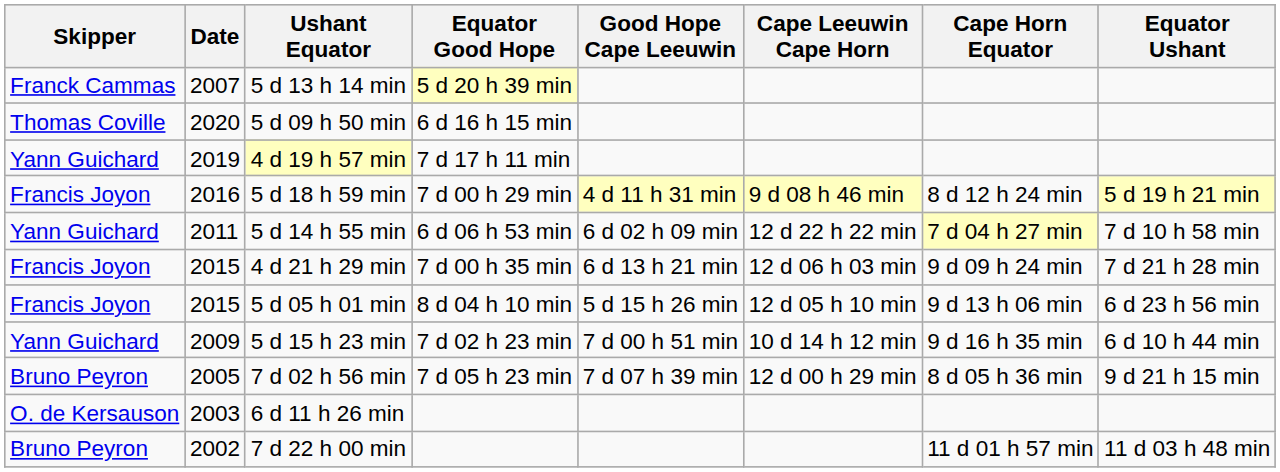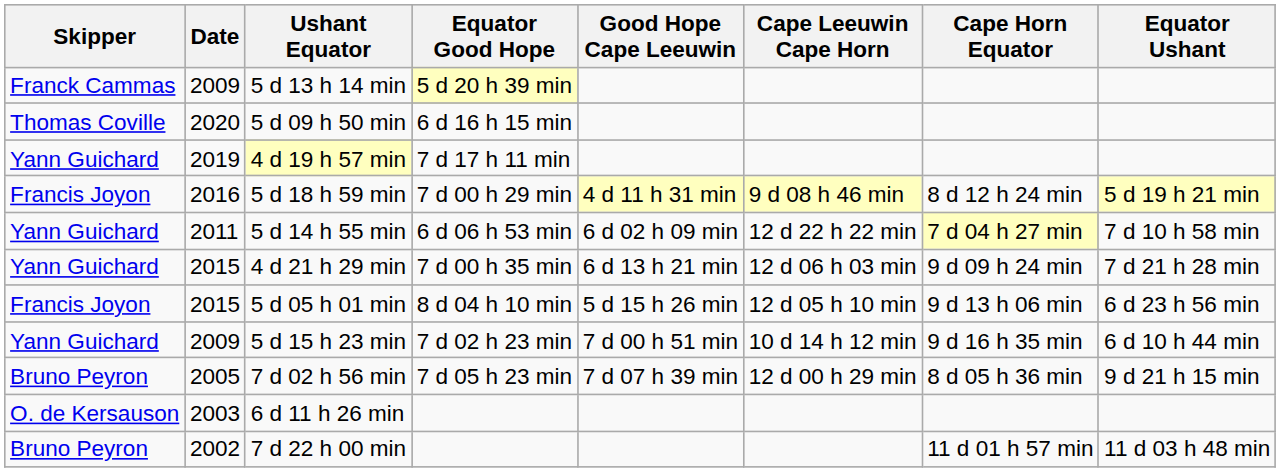(215, 85) 2007 -> (215, 85) 2009
(80, 267) Francis Joyon -> (84, 267) Yann Guichard
